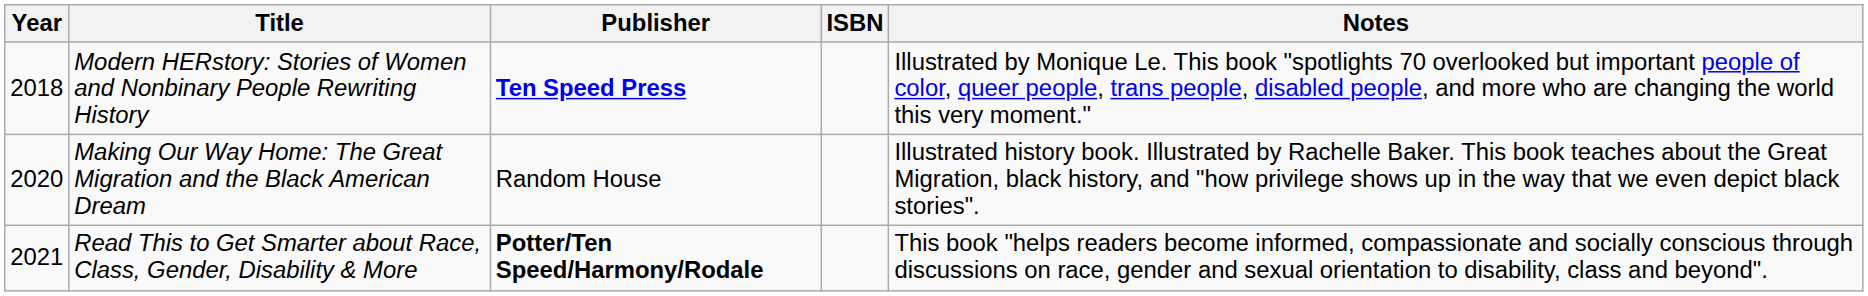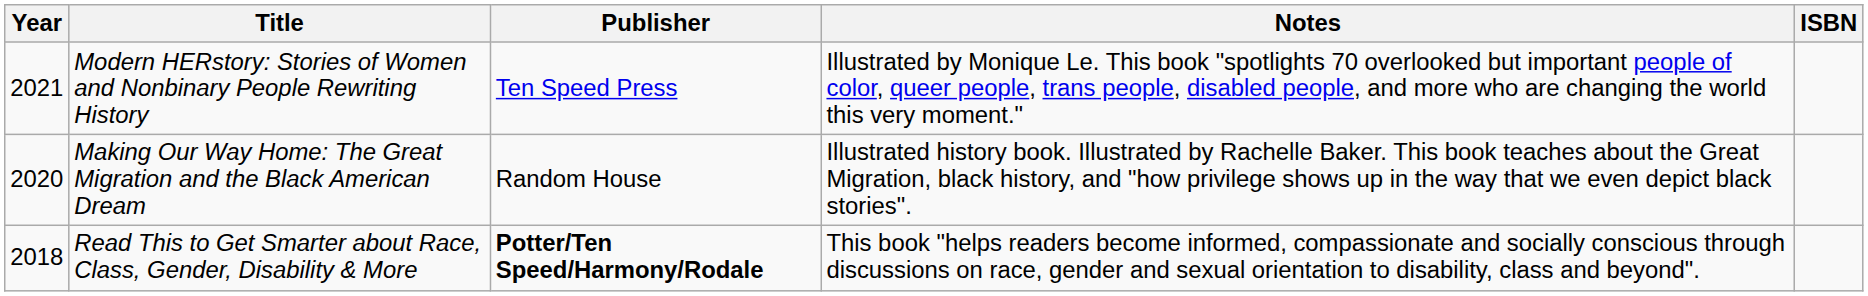columns swapped: (855, 23) <-> (1376, 23)
(37, 88) 2018 -> (37, 88) 2021
(591, 88) bold -> (587, 88) normal
(37, 257) 2021 -> (37, 257) 2018
